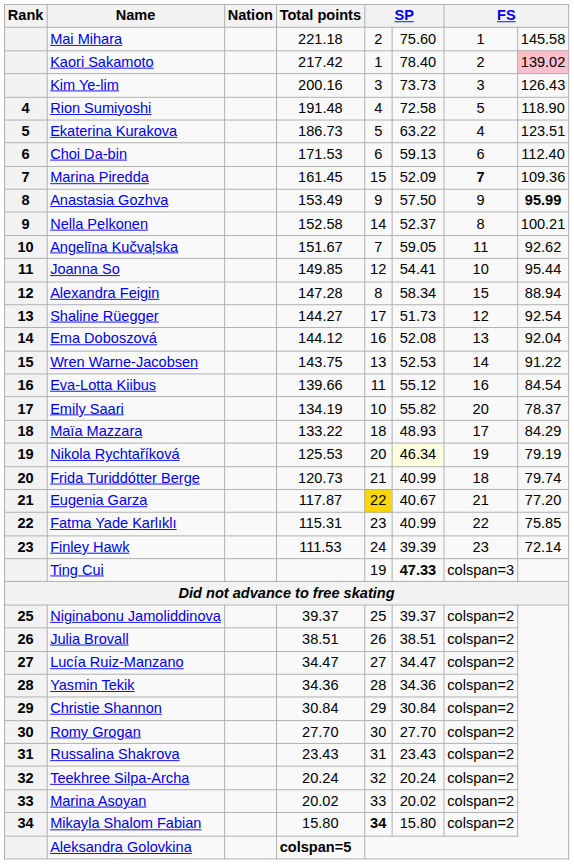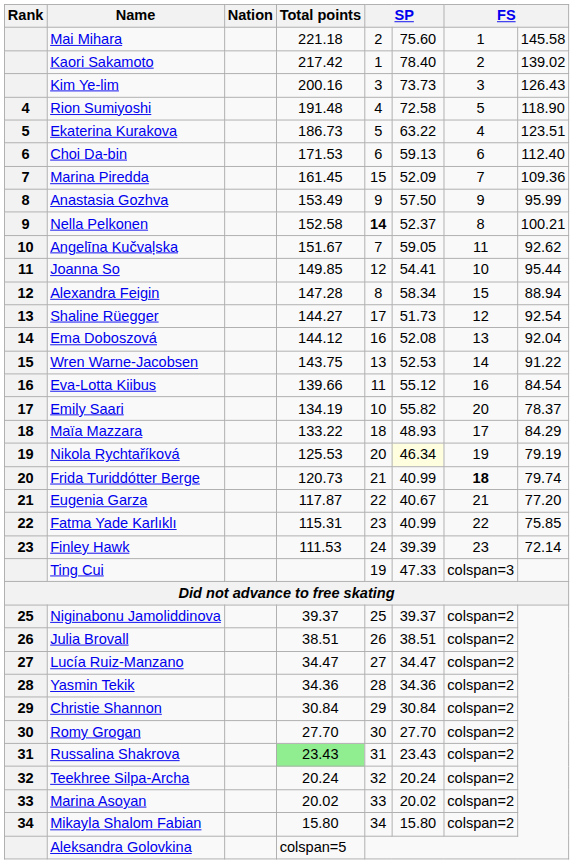(543, 62) pink background -> (543, 62) no background
(481, 177) bold -> (481, 177) normal
(543, 200) bold -> (543, 200) normal
(378, 223) normal -> (378, 223) bold
(481, 477) normal -> (481, 477) bold
(378, 500) gold background -> (378, 500) no background
(418, 570) bold -> (418, 570) normal
(320, 754) no background -> (320, 754) lightgreen background
(378, 824) bold -> (378, 824) normal
(315, 847) bold -> (313, 847) normal
